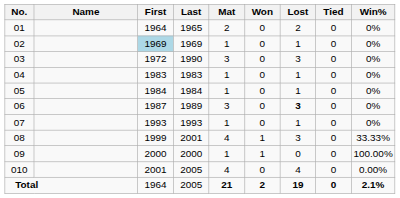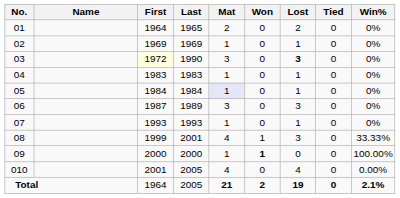(156, 43) lightblue background -> (156, 43) no background
(156, 59) no background -> (156, 59) lightyellow background
(298, 59) normal -> (298, 59) bold
(227, 91) no background -> (227, 91) lavender background
(298, 106) bold -> (298, 106) normal
(262, 153) normal -> (262, 153) bold
